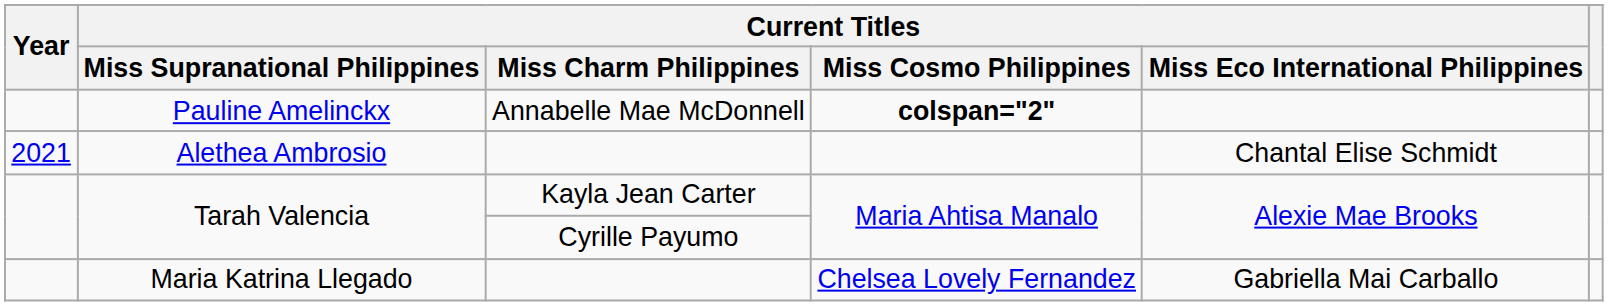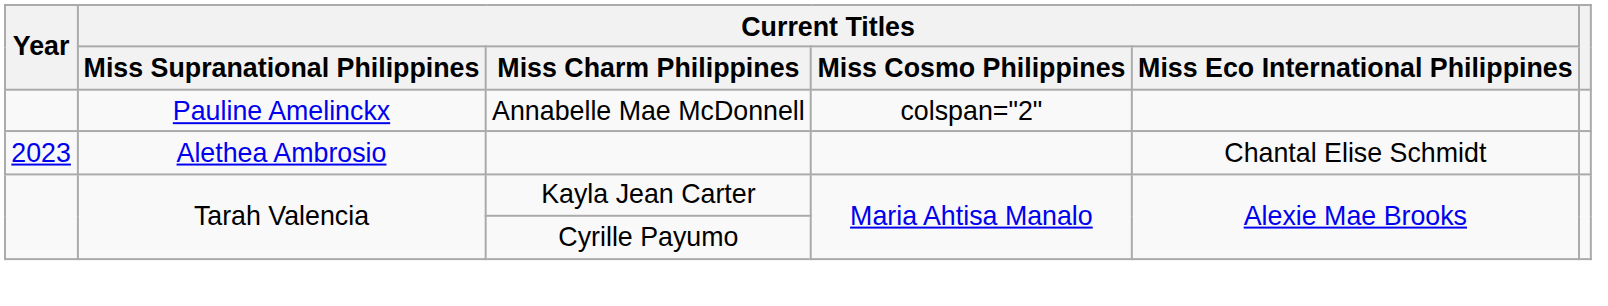(977, 110) bold -> (971, 110) normal
(41, 152) 2021 -> (41, 152) 2023
- row: (281, 279)
